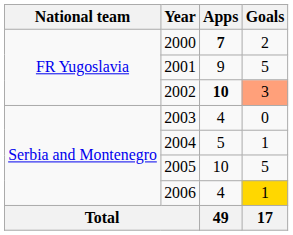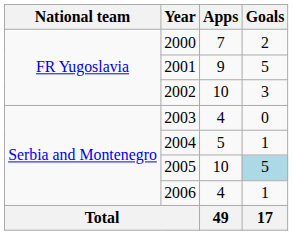(221, 42) bold -> (221, 42) normal
(221, 92) bold -> (221, 92) normal
(265, 92) lightsalmon background -> (265, 92) no background
(265, 167) no background -> (265, 167) lightblue background
(265, 192) gold background -> (265, 192) no background
